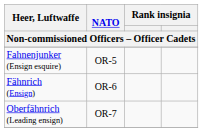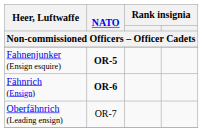(106, 60) normal -> (106, 60) bold
(106, 87) normal -> (106, 87) bold
